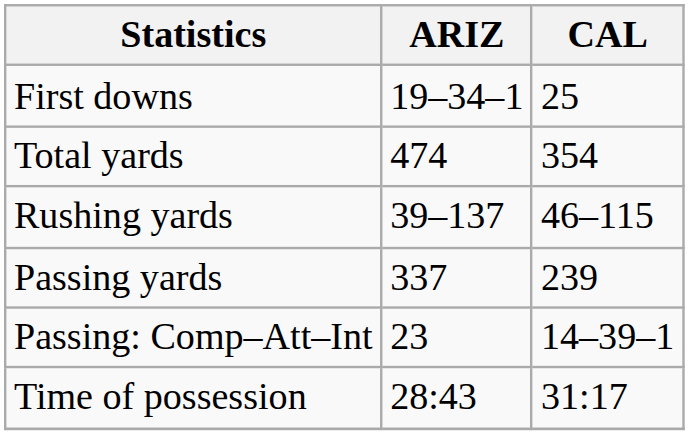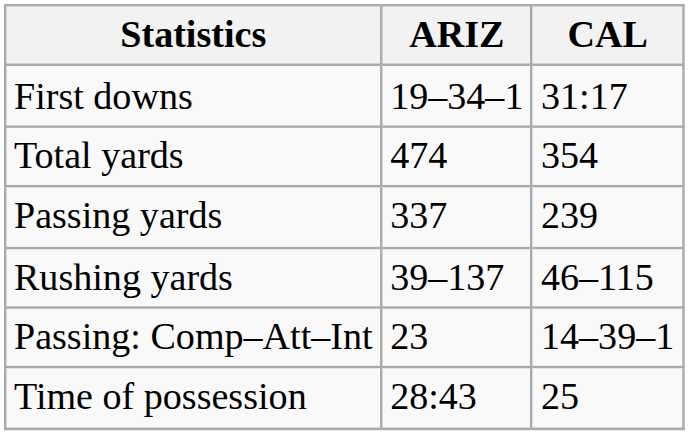(560, 95) 25 -> (584, 95) 31:17
rows swapped: (123, 215) <-> (118, 276)
(584, 397) 31:17 -> (560, 397) 25
